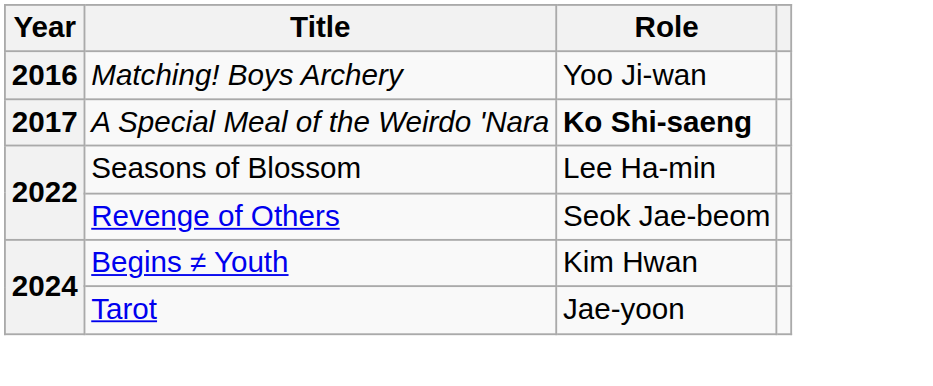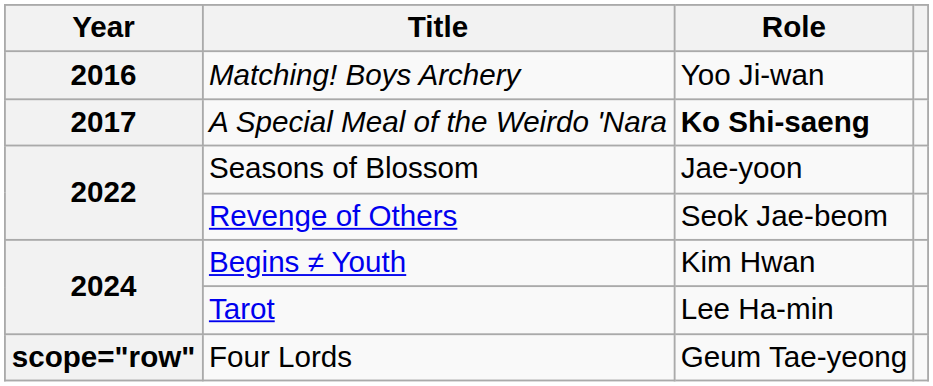(639, 168) Lee Ha-min -> (742, 168) Jae-yoon
(624, 309) Jae-yoon -> (757, 309) Lee Ha-min
+ row: (280, 356)
